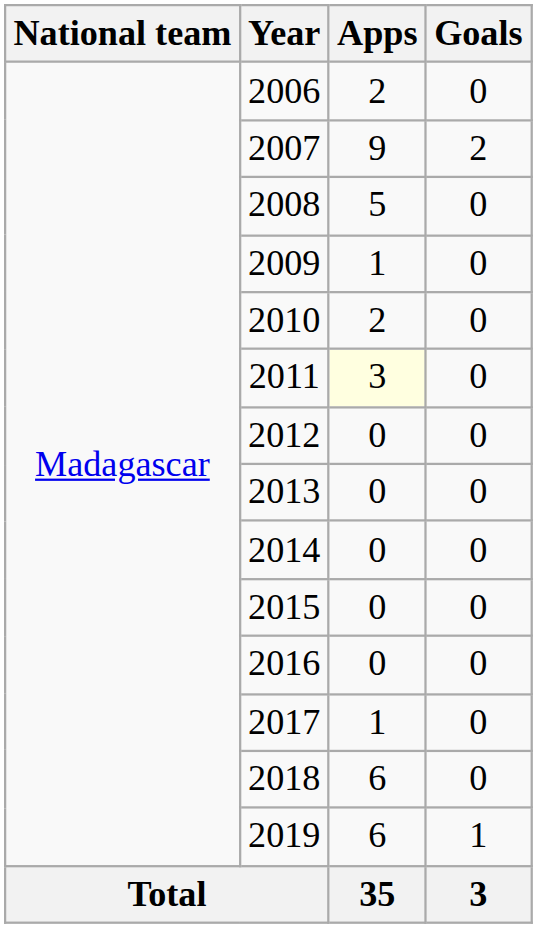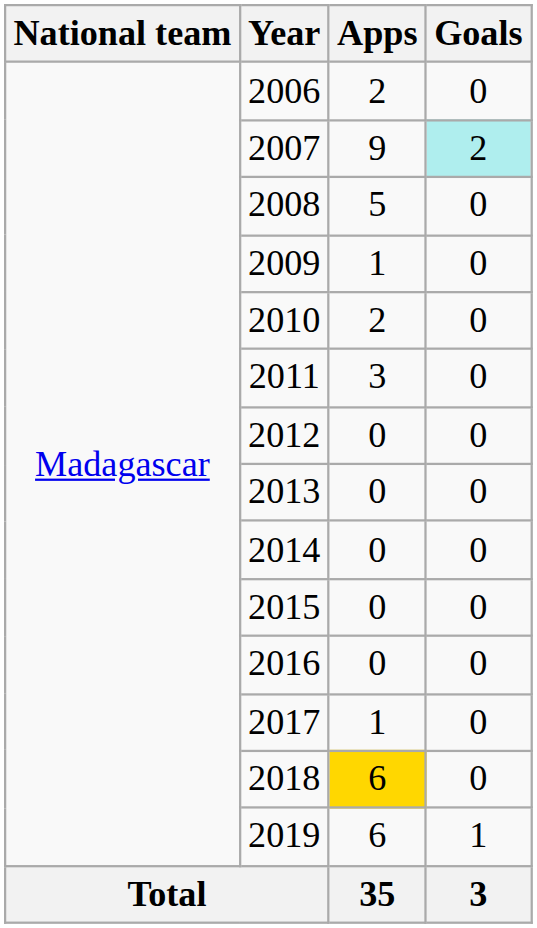(478, 147) no background -> (478, 147) paleturquoise background
(377, 377) lightyellow background -> (377, 377) no background
(377, 778) no background -> (377, 778) gold background
